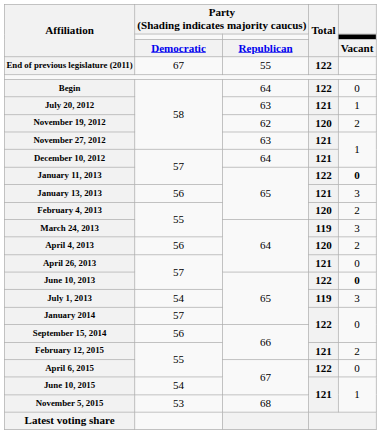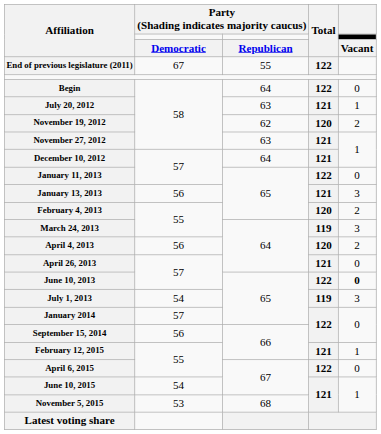(357, 175) bold -> (357, 175) normal
(357, 351) 2 -> (357, 351) 1
